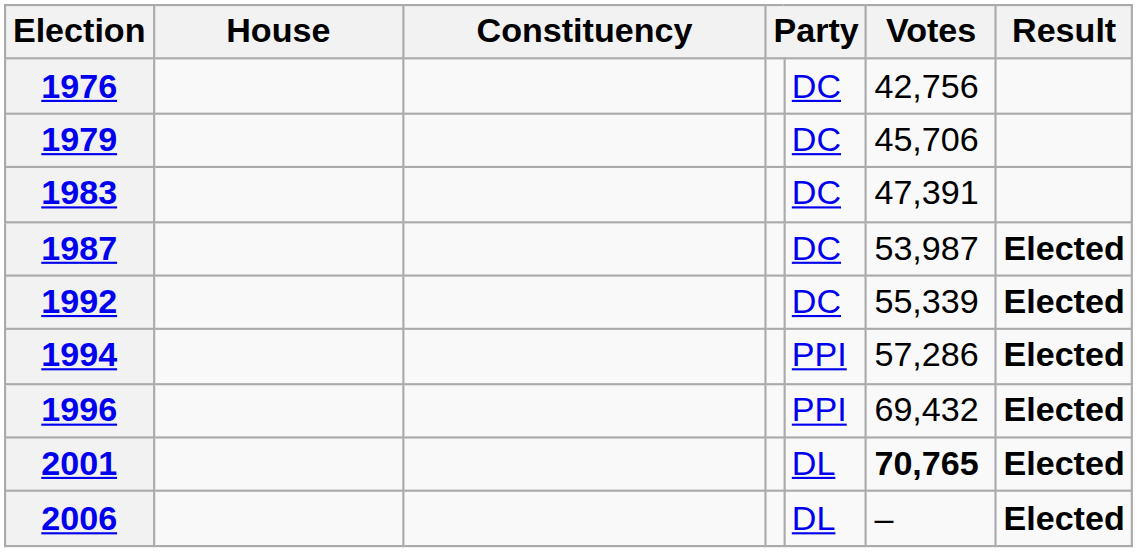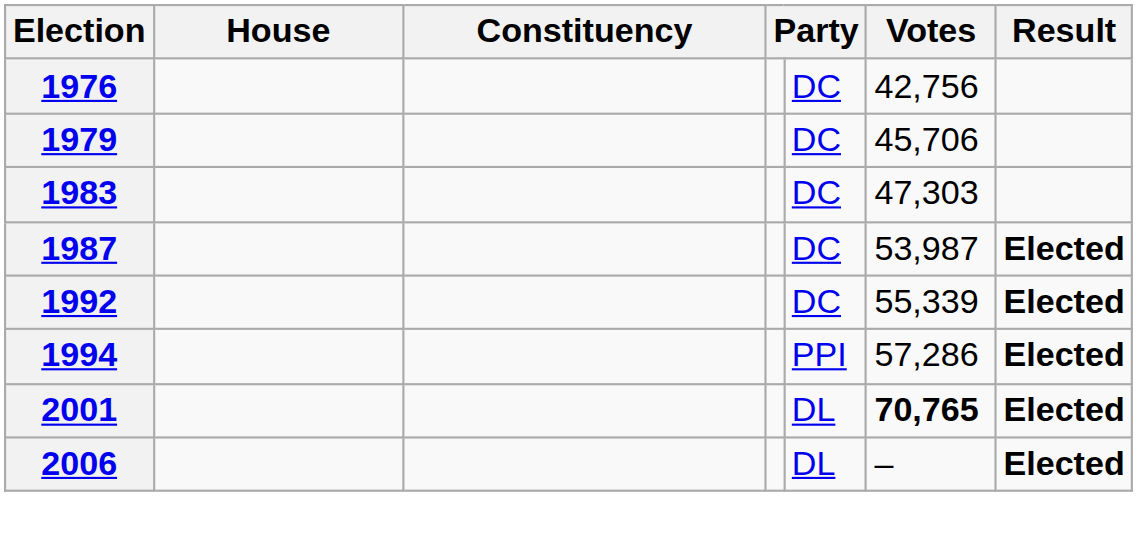(927, 193) 47,391 -> (927, 193) 47,303
- row: (79, 409)
